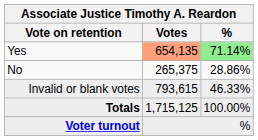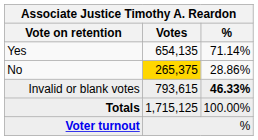(177, 51) lightsalmon background -> (177, 51) no background
(230, 51) lightgreen background -> (230, 51) no background
(177, 70) no background -> (177, 70) gold background
(230, 89) normal -> (230, 89) bold
